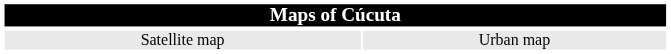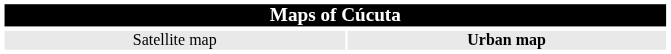(514, 40) normal -> (507, 40) bold
